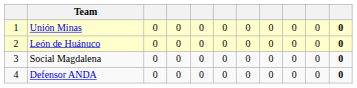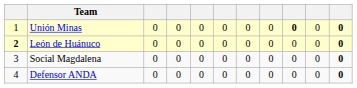(294, 28) normal -> (294, 28) bold
(16, 43) normal -> (16, 43) bold
